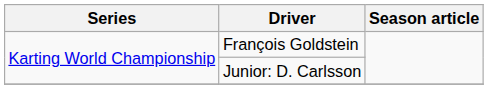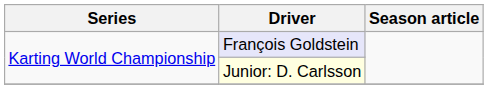(291, 44) no background -> (291, 44) lavender background
(292, 70) no background -> (292, 70) lightyellow background
